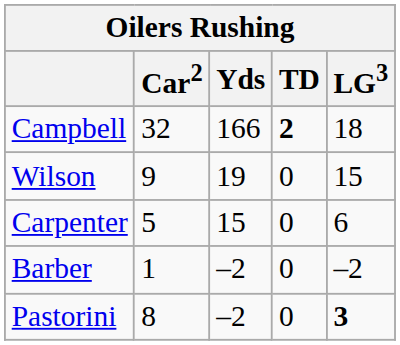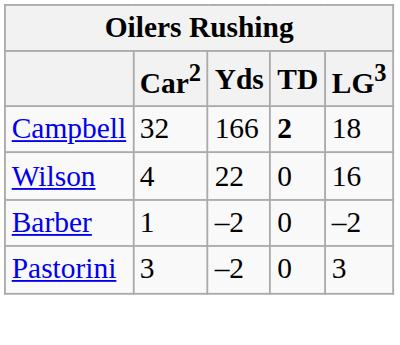(149, 175) 9 -> (147, 175) 4
(231, 175) 19 -> (229, 175) 22
(348, 175) 15 -> (347, 175) 16
- row: (70, 222)
(149, 315) 8 -> (147, 269) 3
(341, 315) bold -> (339, 269) normal
